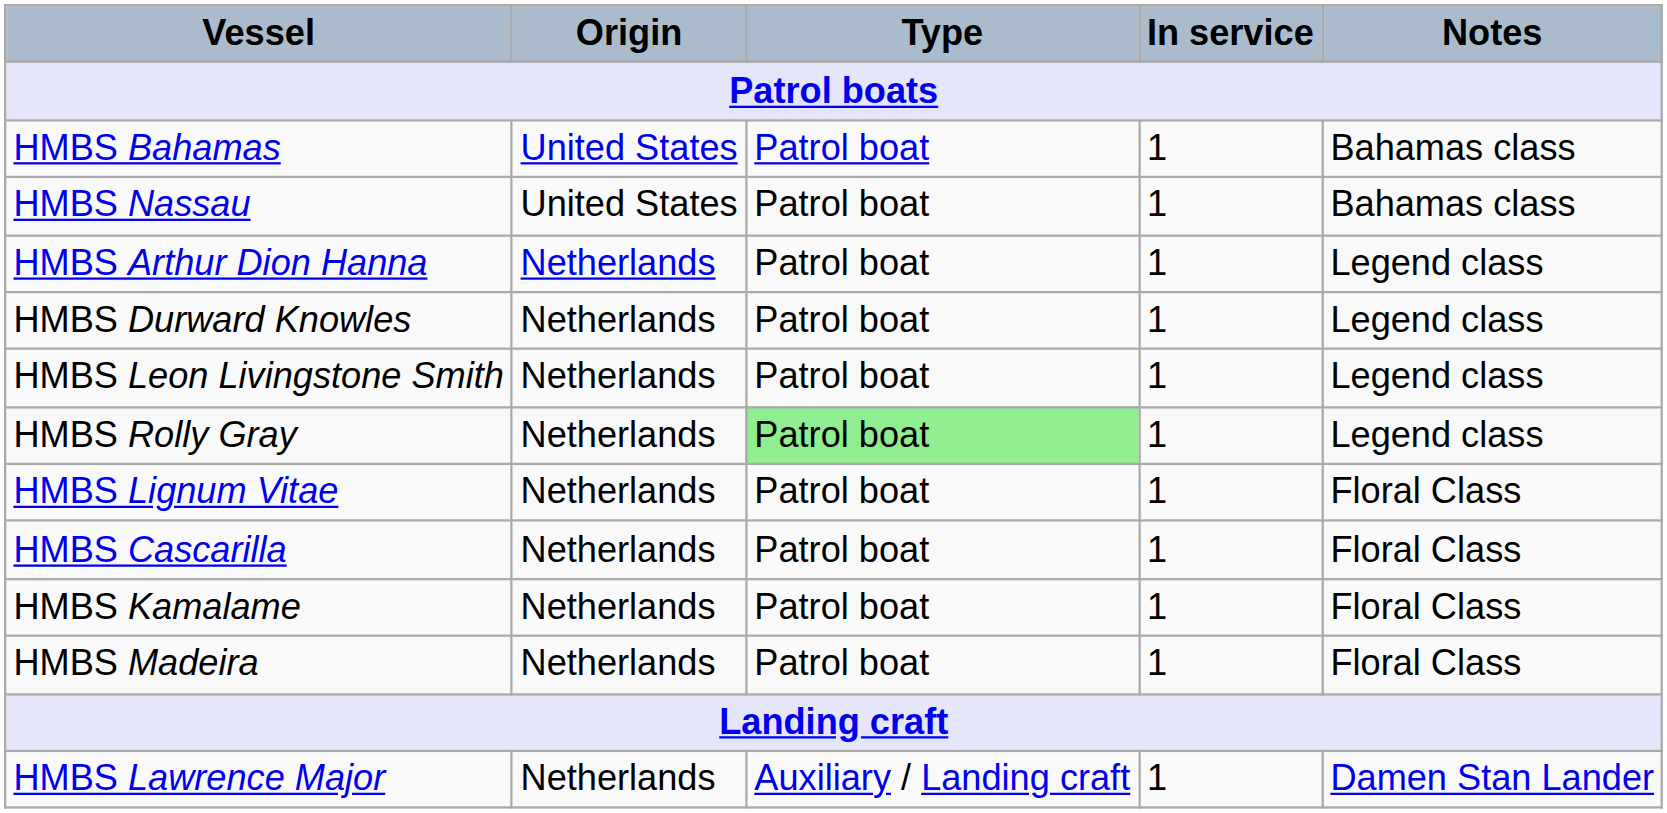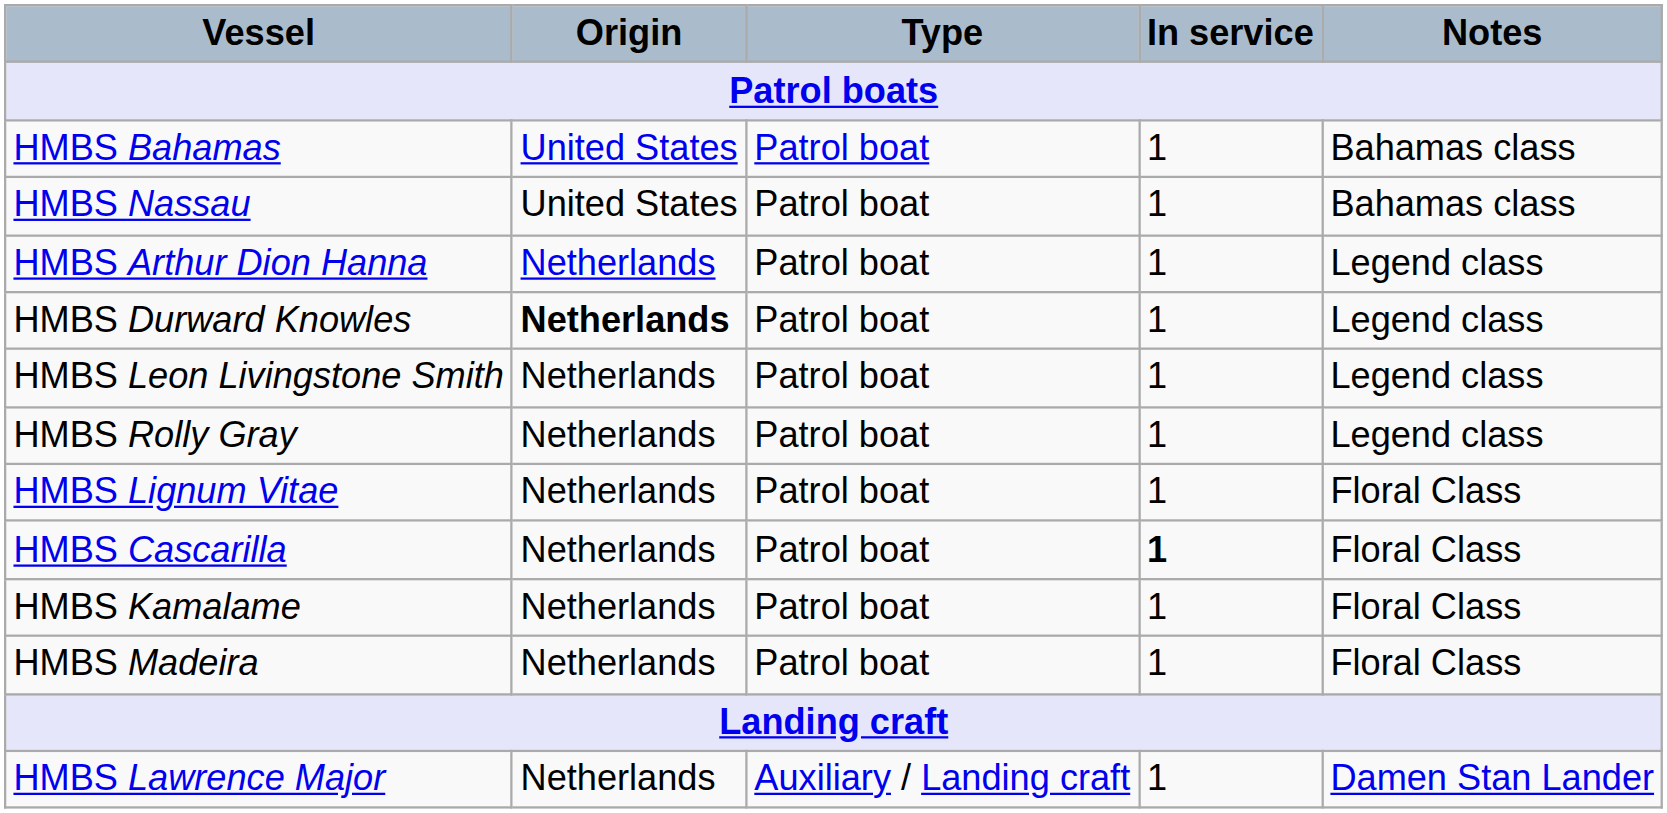(618, 319) normal -> (625, 319) bold
(842, 434) lightgreen background -> (842, 434) no background
(1157, 549) normal -> (1157, 549) bold
